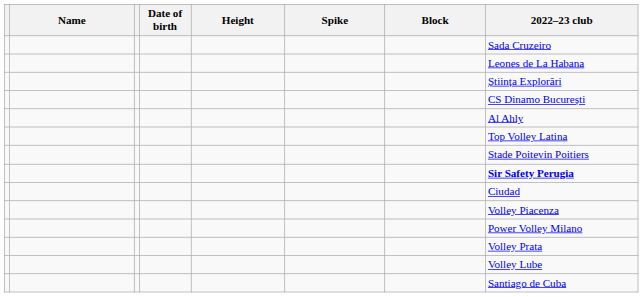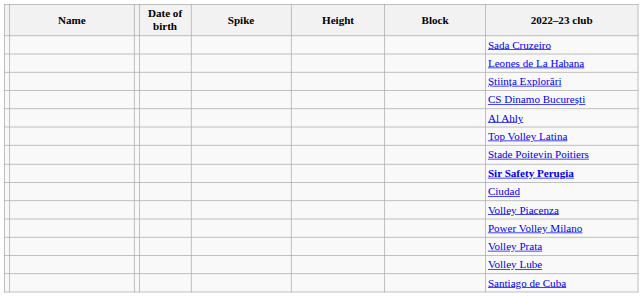columns swapped: (238, 20) <-> (335, 20)
